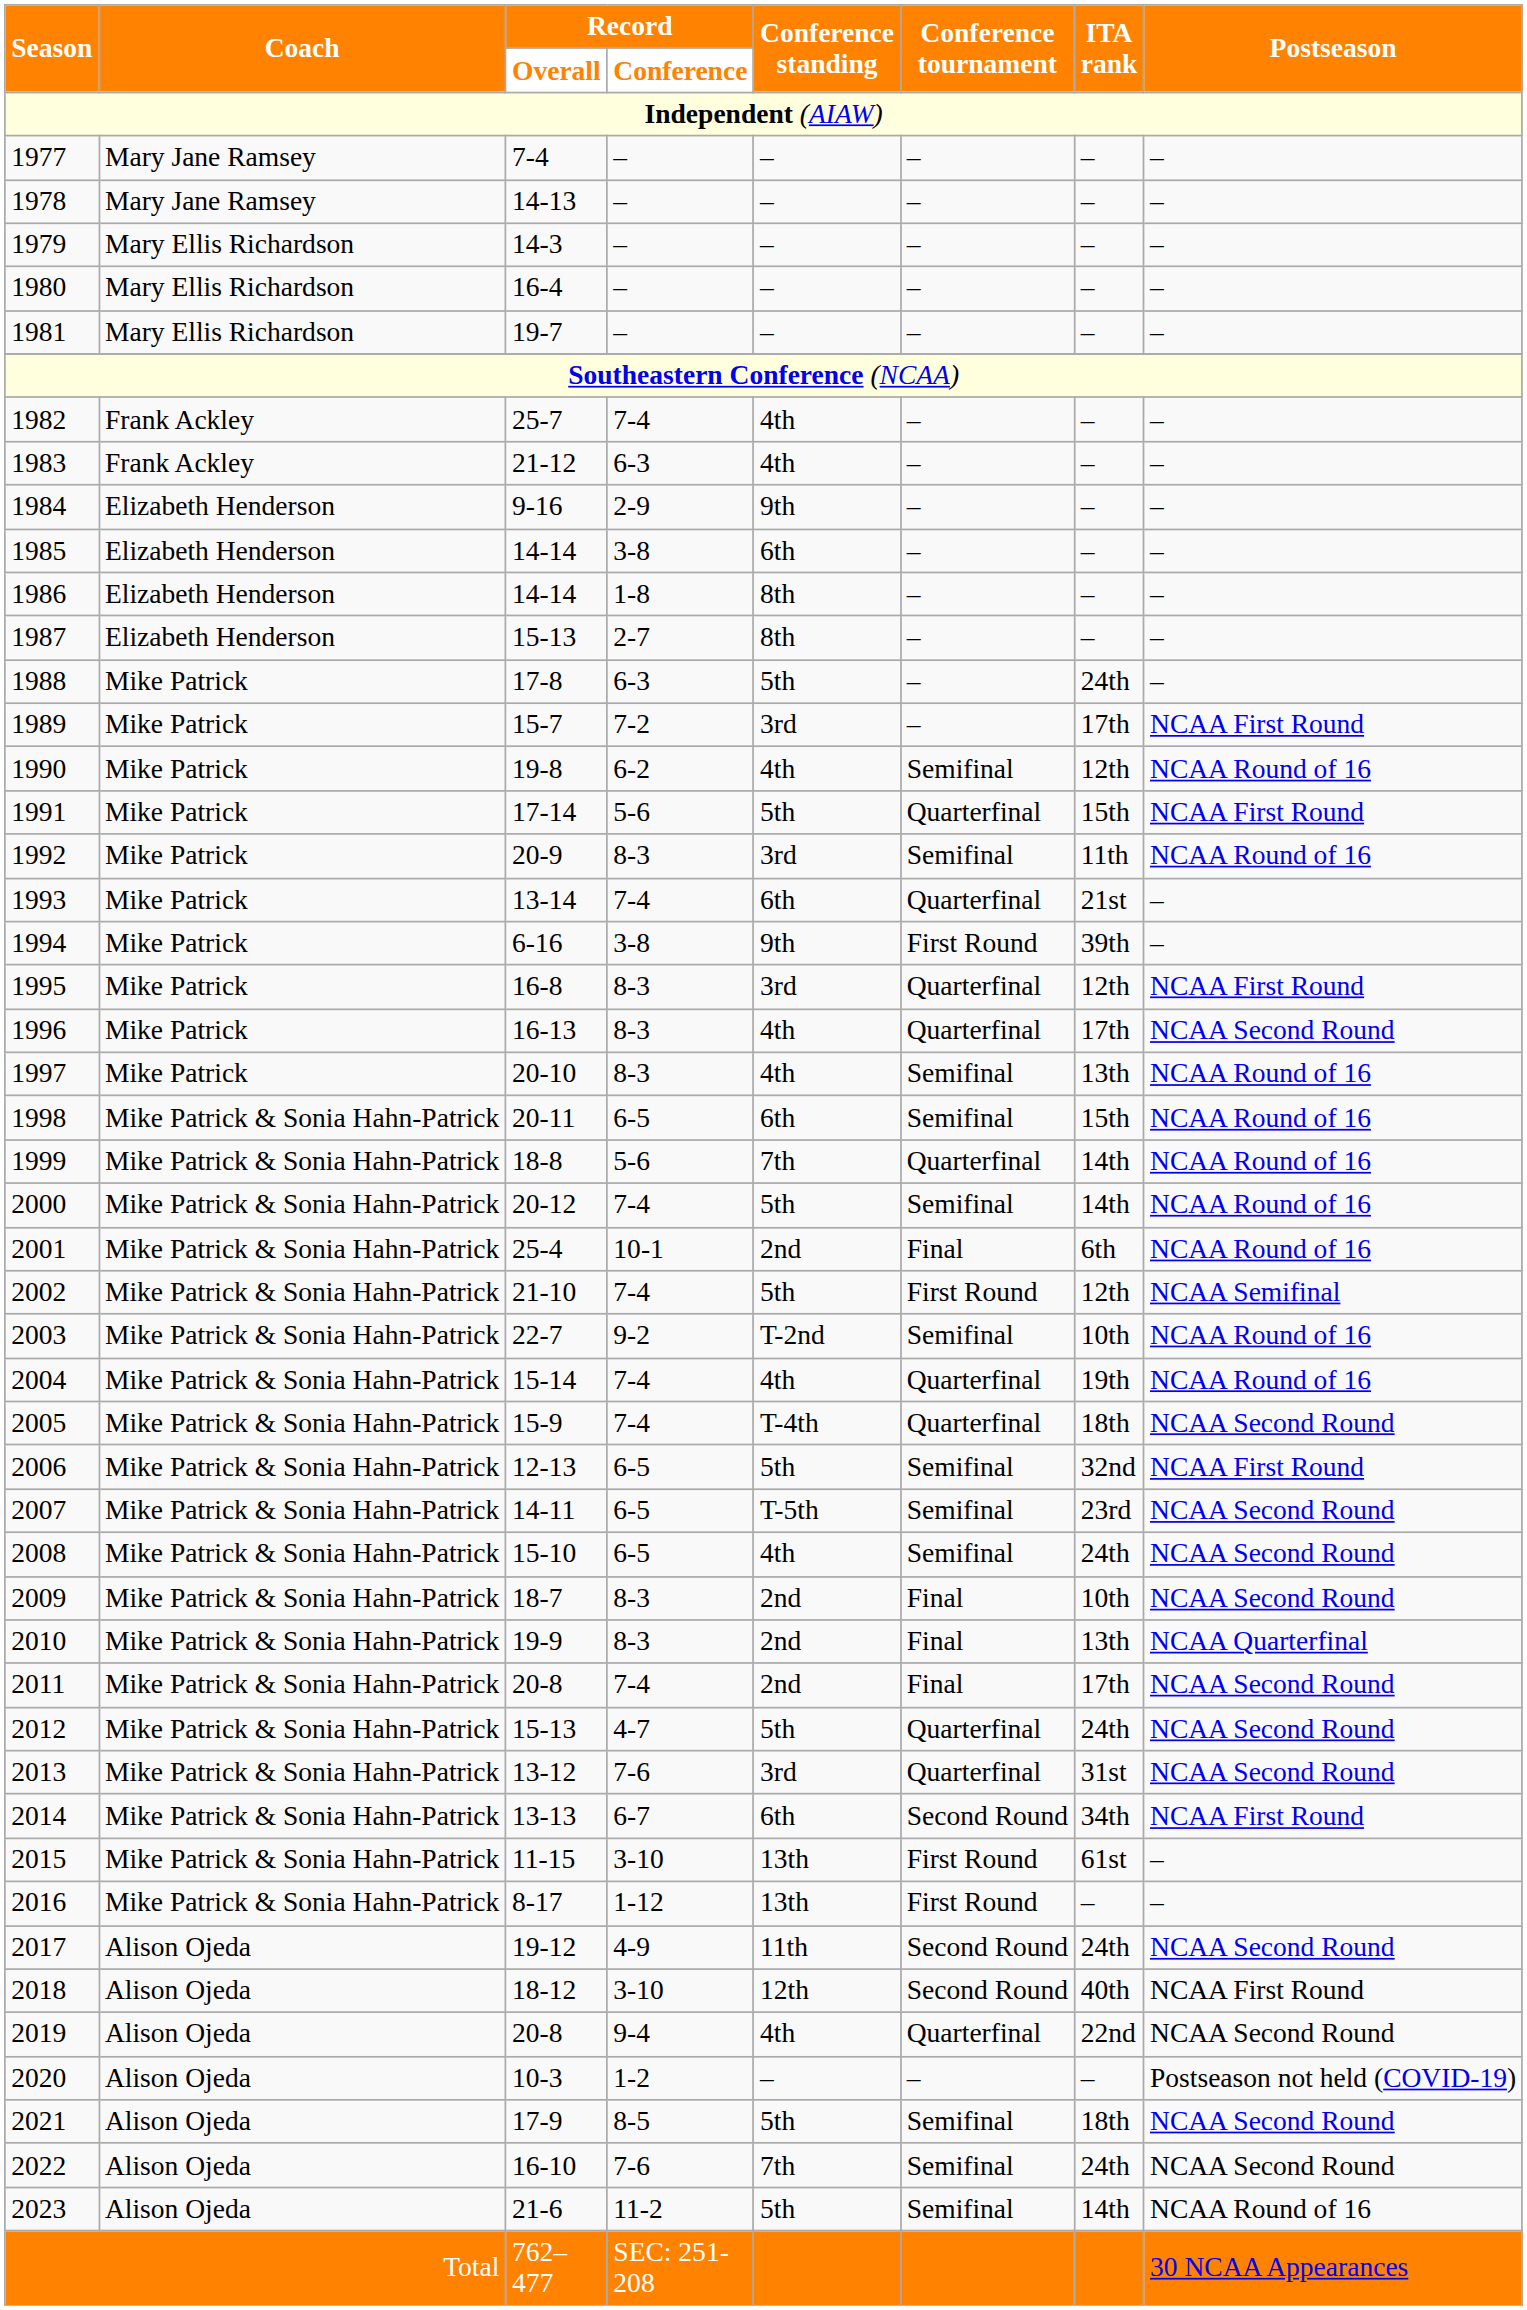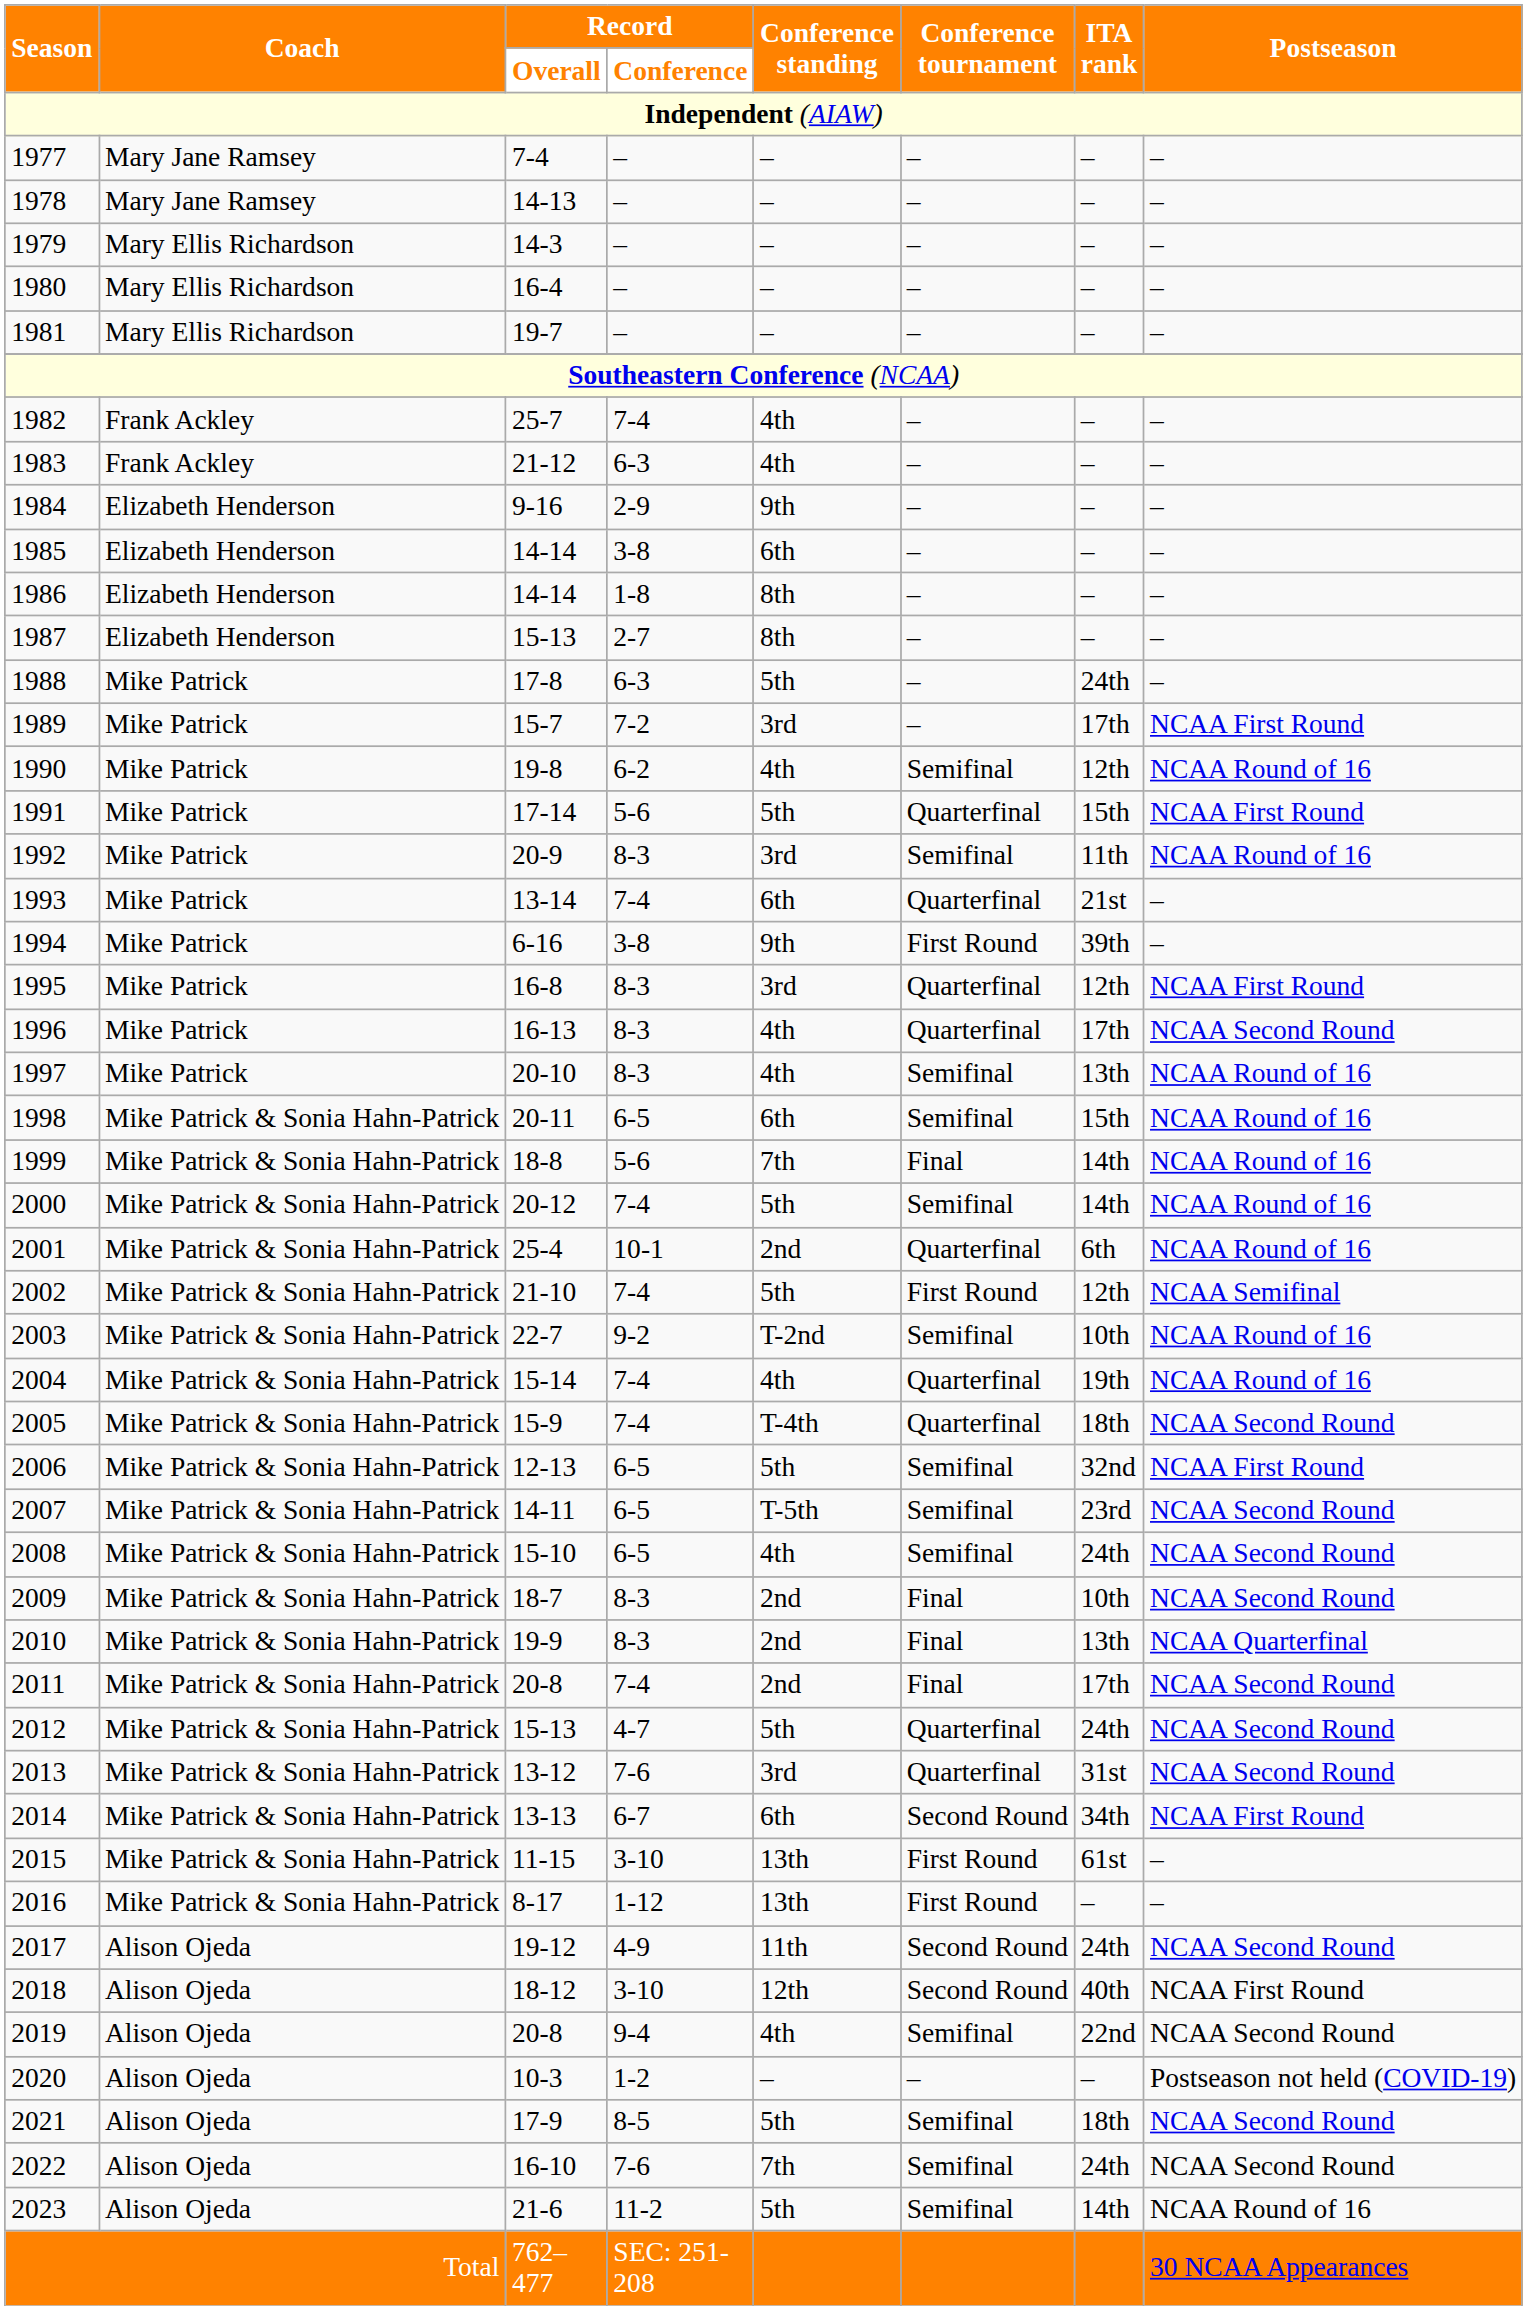(974, 1161) Quarterfinal -> (935, 1161) Final
(935, 1248) Final -> (974, 1248) Quarterfinal
(974, 2033) Quarterfinal -> (960, 2033) Semifinal
